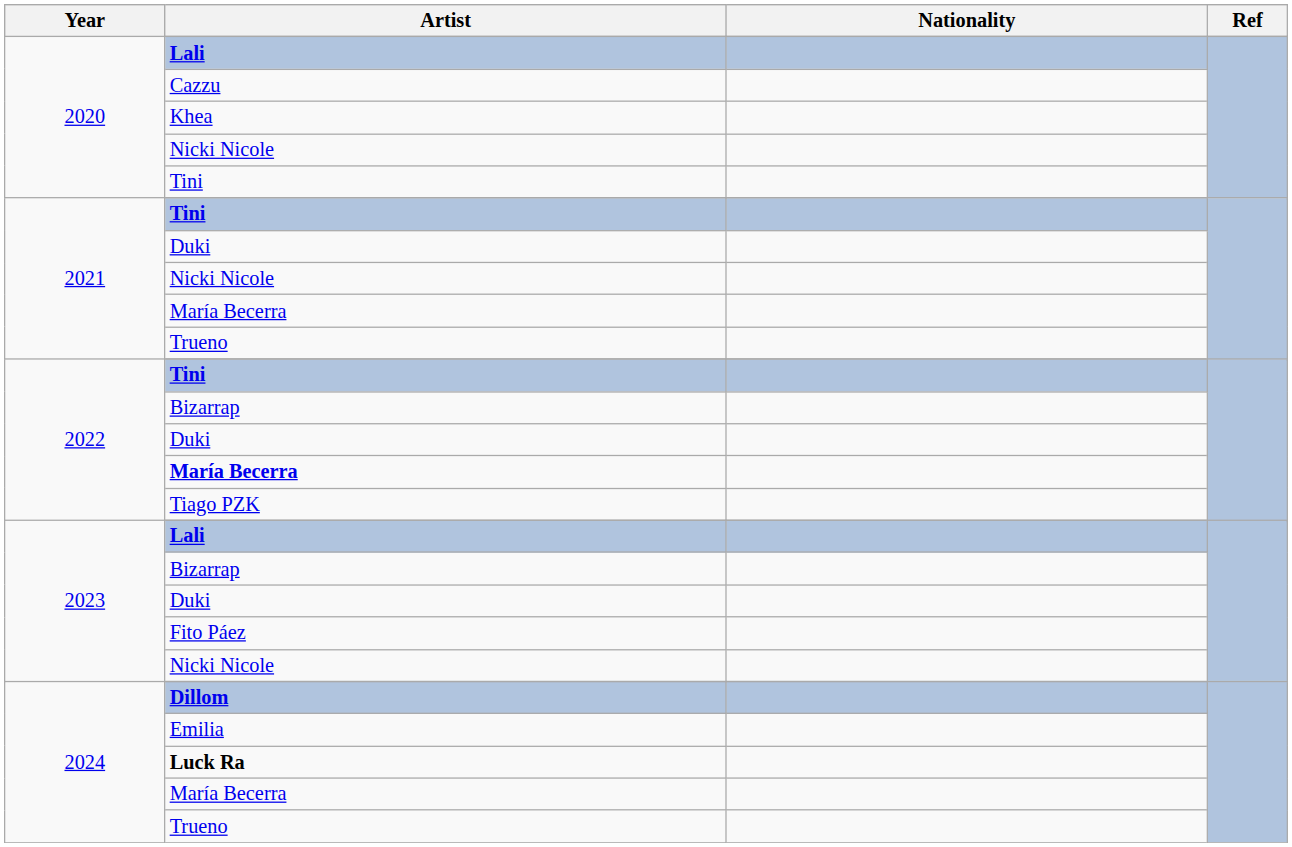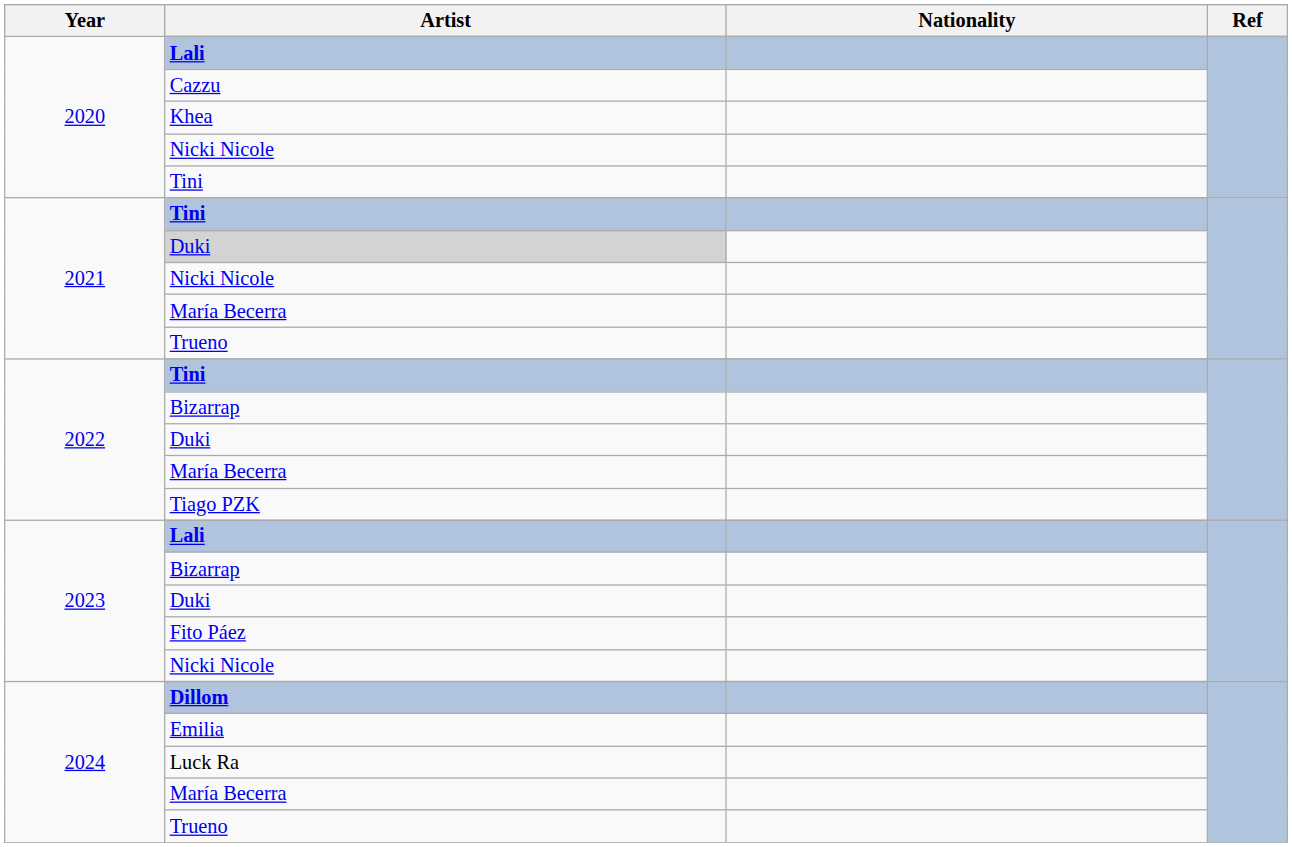(190, 246) no background -> (190, 246) lightgrey background
(234, 471) bold -> (228, 471) normal
(207, 761) bold -> (204, 761) normal
